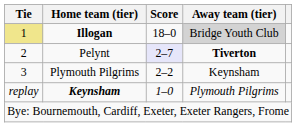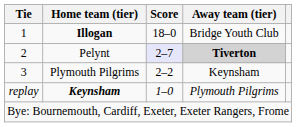(24, 33) khaki background -> (24, 33) no background
(234, 33) lightgrey background -> (234, 33) no background
(234, 52) no background -> (234, 52) lightgrey background
